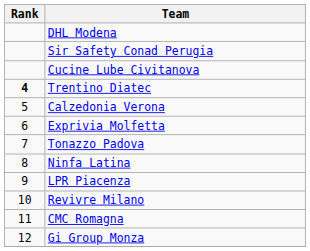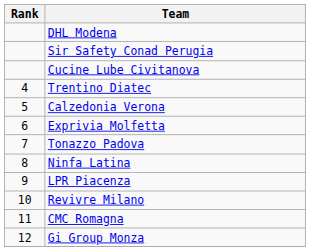(25, 88) bold -> (25, 88) normal
